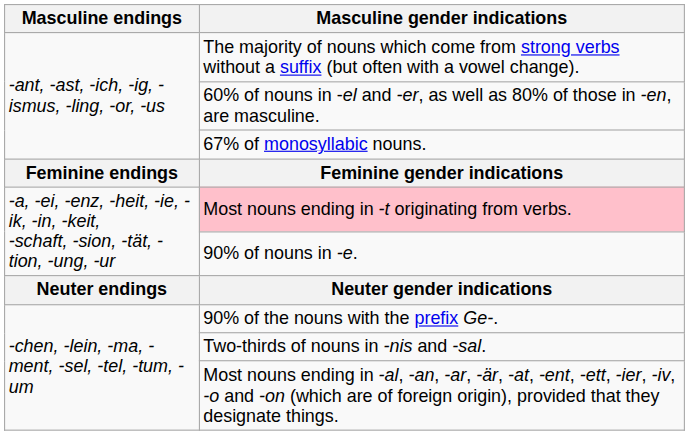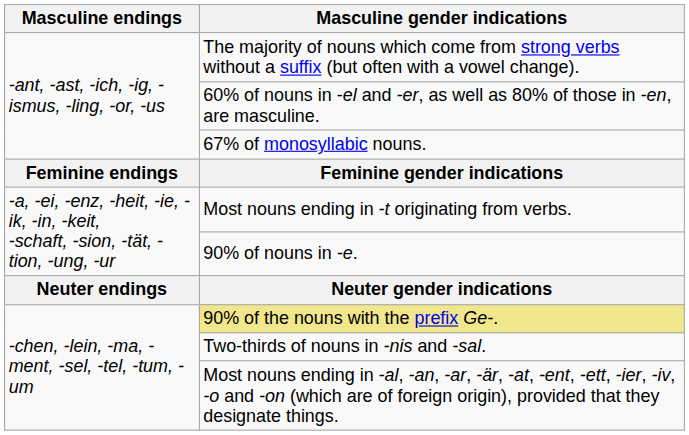(388, 209) pink background -> (388, 209) no background
(351, 318) no background -> (351, 318) khaki background
